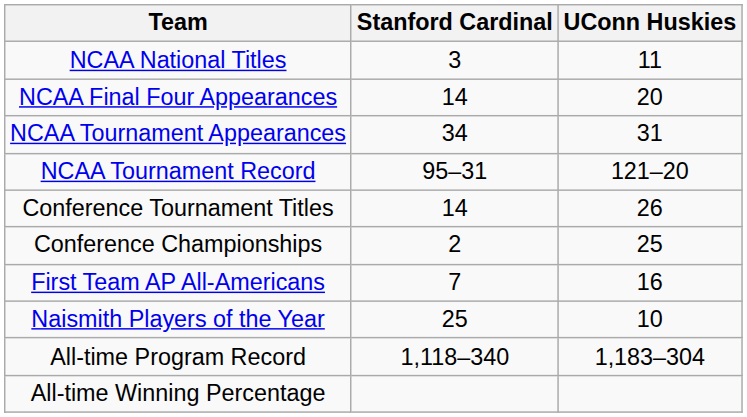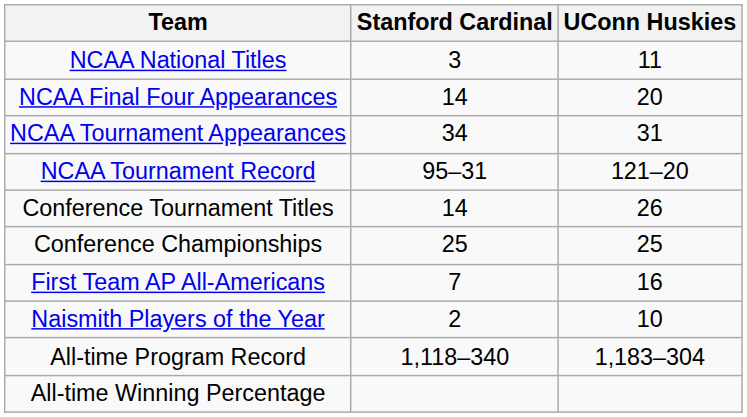(455, 245) 2 -> (455, 245) 25
(455, 319) 25 -> (455, 319) 2
